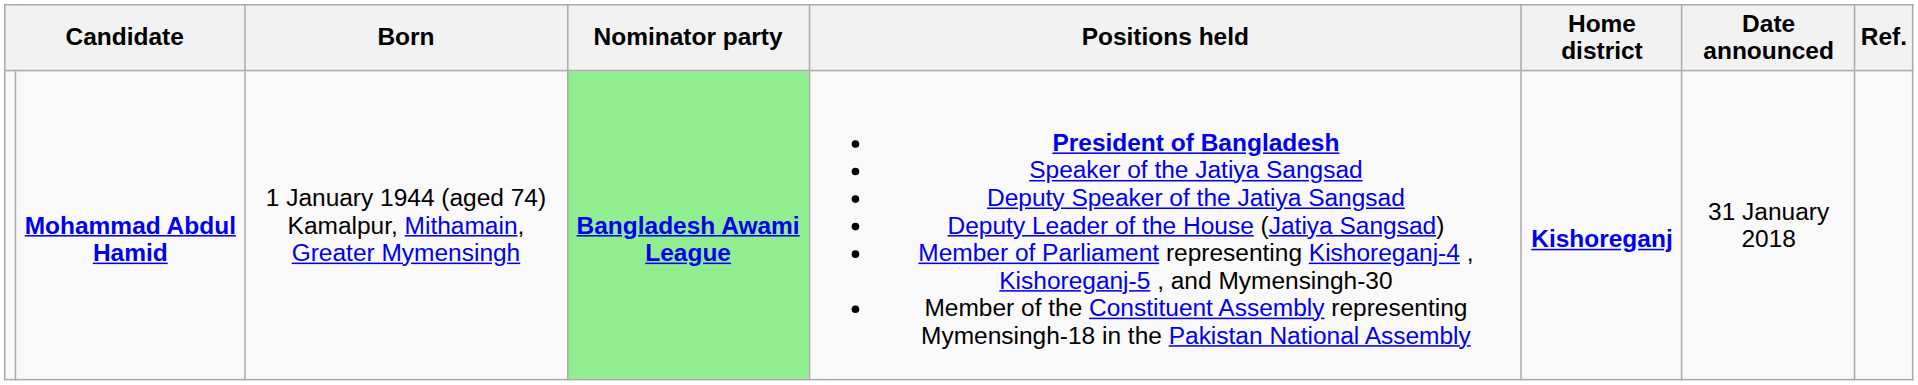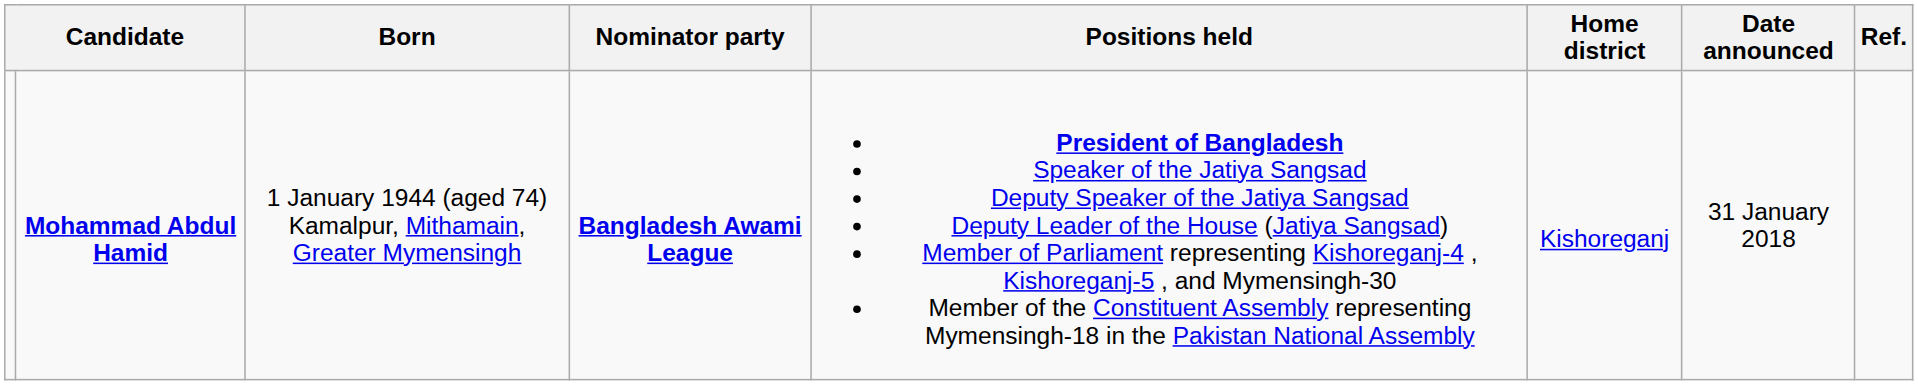(688, 238) lightgreen background -> (690, 238) no background
(1602, 238) bold -> (1605, 238) normal
